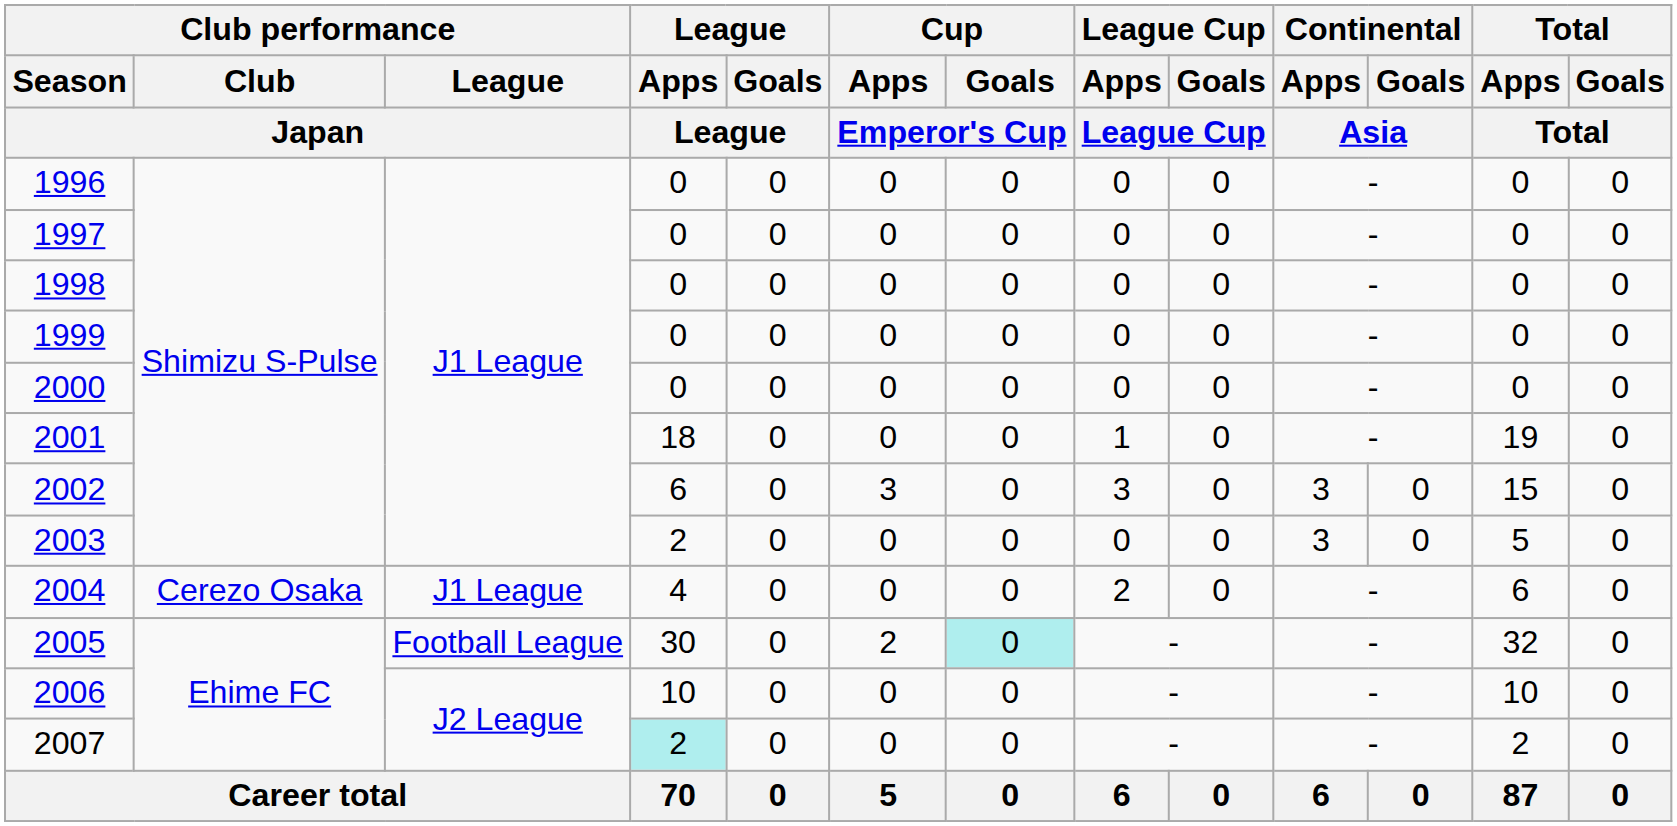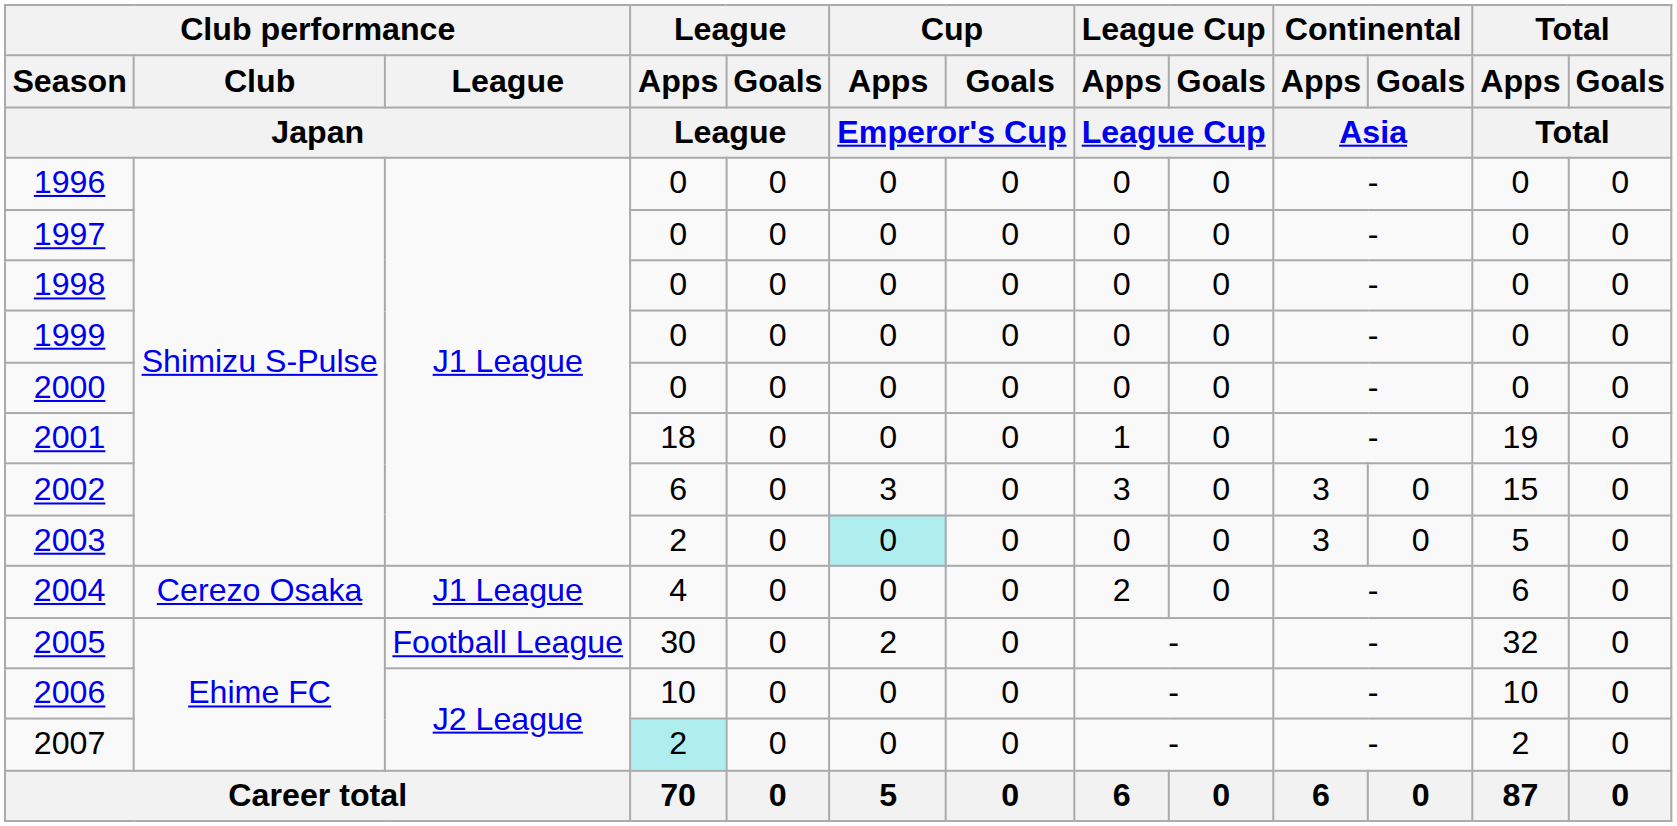(888, 540) no background -> (888, 540) paleturquoise background
(1010, 642) paleturquoise background -> (1010, 642) no background
